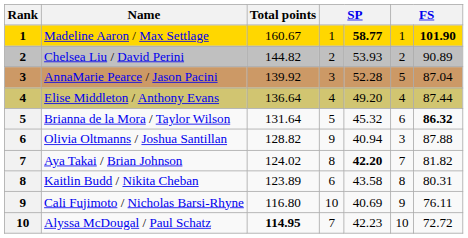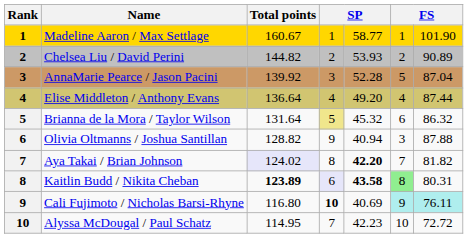(368, 35) bold -> (368, 35) normal
(438, 35) bold -> (438, 35) normal
(332, 118) no background -> (332, 118) khaki background
(438, 118) bold -> (438, 118) normal
(283, 160) no background -> (283, 160) lavender background
(283, 181) normal -> (283, 181) bold
(332, 181) no background -> (332, 181) lavender background
(368, 181) normal -> (368, 181) bold
(402, 181) no background -> (402, 181) lightgreen background
(332, 202) normal -> (332, 202) bold
(402, 202) no background -> (402, 202) paleturquoise background
(438, 202) no background -> (438, 202) paleturquoise background
(283, 222) bold -> (283, 222) normal
